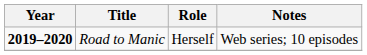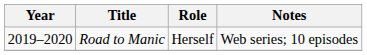(40, 38) bold -> (40, 38) normal
